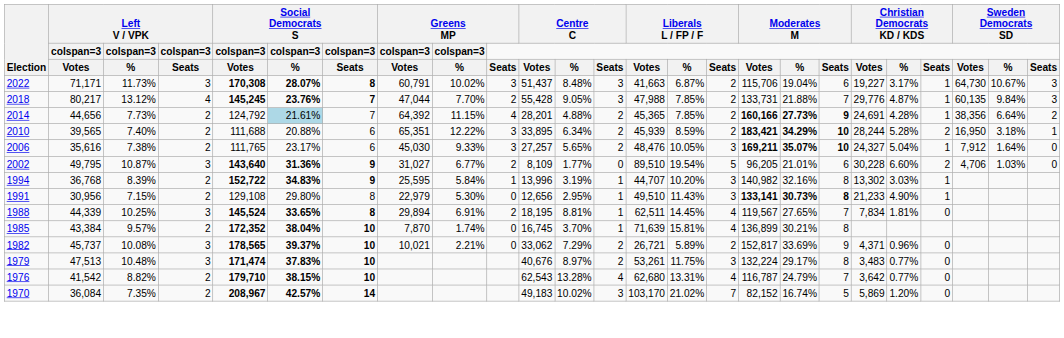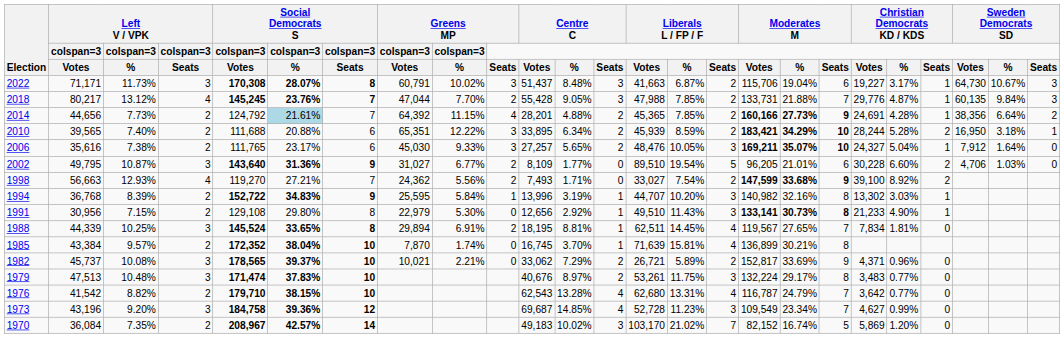+ row: (18, 180)
(577, 197) 2.95% -> (577, 213) 2.92%
+ row: (18, 309)
